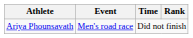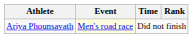(105, 26) no background -> (105, 26) lightyellow background
